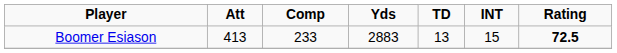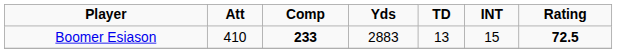(235, 37) 413 -> (235, 37) 410
(306, 37) normal -> (306, 37) bold
